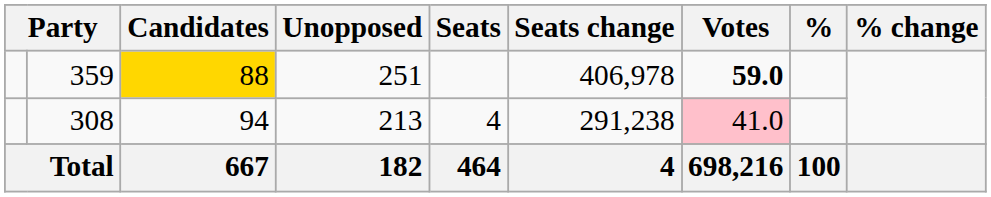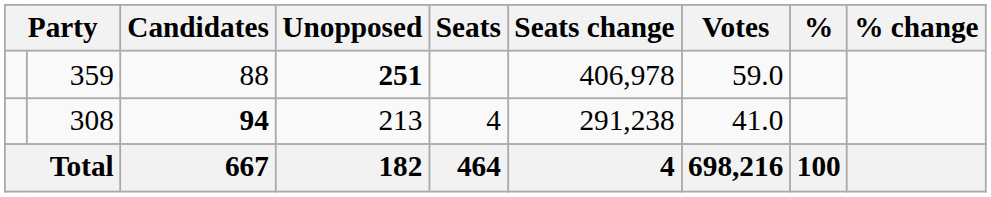(254, 74) gold background -> (254, 74) no background
(400, 74) normal -> (400, 74) bold
(758, 74) bold -> (758, 74) normal
(254, 120) normal -> (254, 120) bold
(758, 120) pink background -> (758, 120) no background
